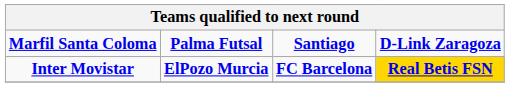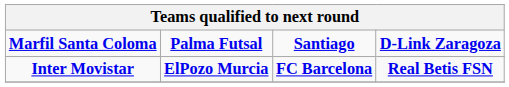(440, 69) gold background -> (440, 69) no background
